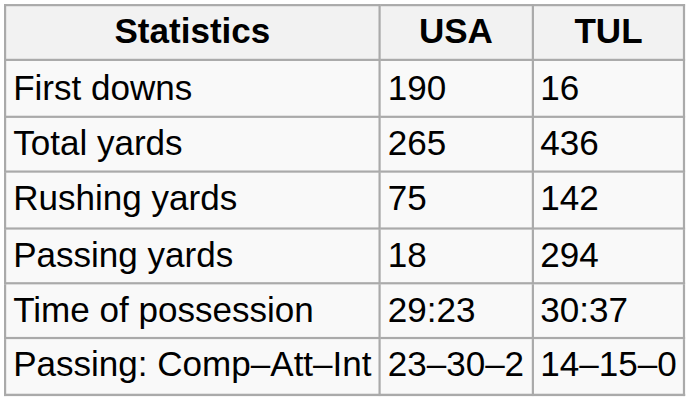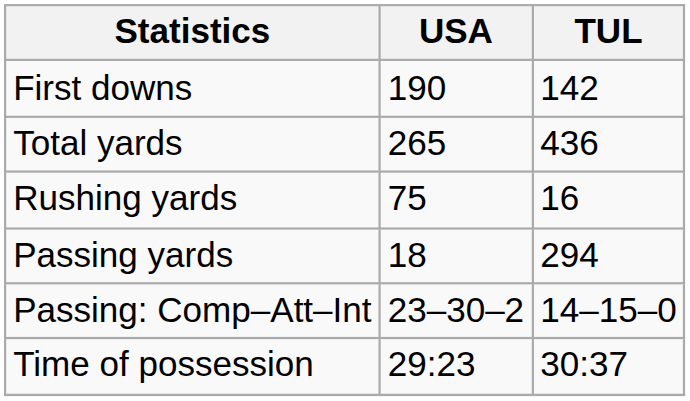(560, 87) 16 -> (570, 87) 142
(570, 199) 142 -> (560, 199) 16
rows swapped: (192, 365) <-> (163, 310)
